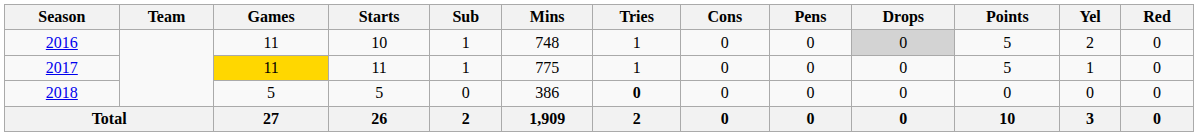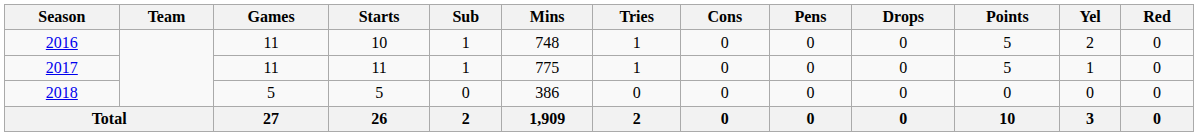(903, 42) lightgrey background -> (903, 42) no background
(271, 67) gold background -> (271, 67) no background
(637, 93) bold -> (637, 93) normal
